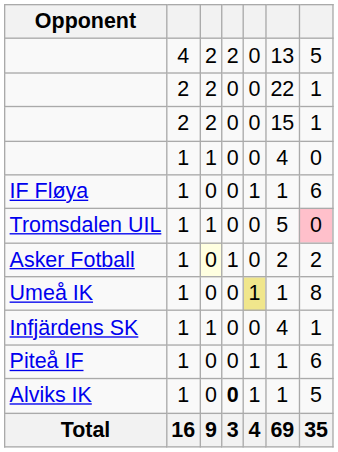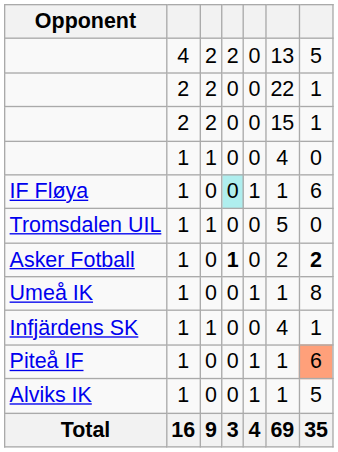(233, 191) no background -> (233, 191) paleturquoise background
(316, 225) pink background -> (316, 225) no background
(211, 259) lightyellow background -> (211, 259) no background
(233, 259) normal -> (233, 259) bold
(316, 259) normal -> (316, 259) bold
(255, 293) khaki background -> (255, 293) no background
(316, 361) no background -> (316, 361) lightsalmon background
(233, 395) bold -> (233, 395) normal
